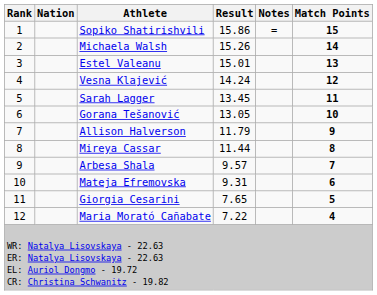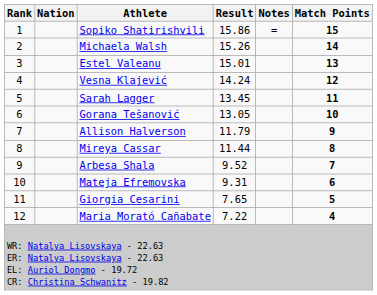(235, 165) 9.57 -> (235, 165) 9.52
